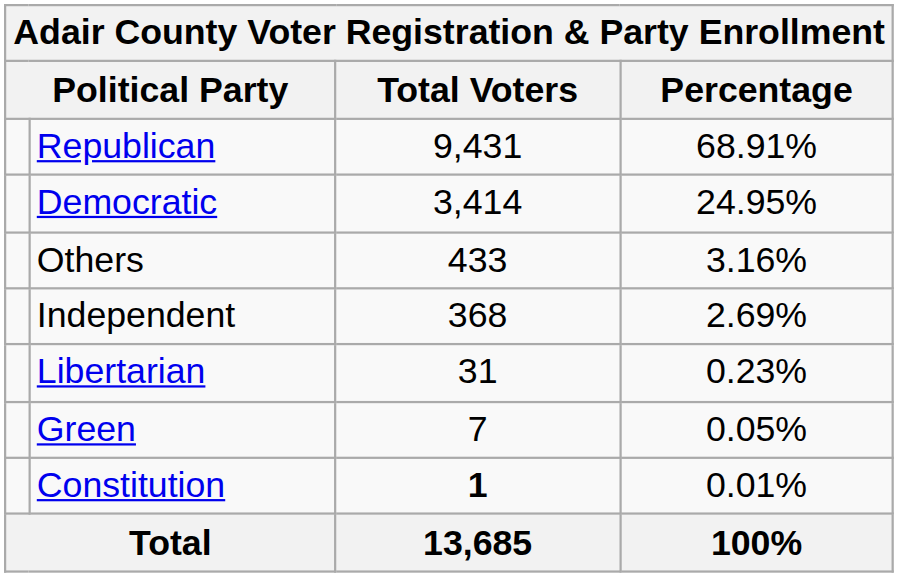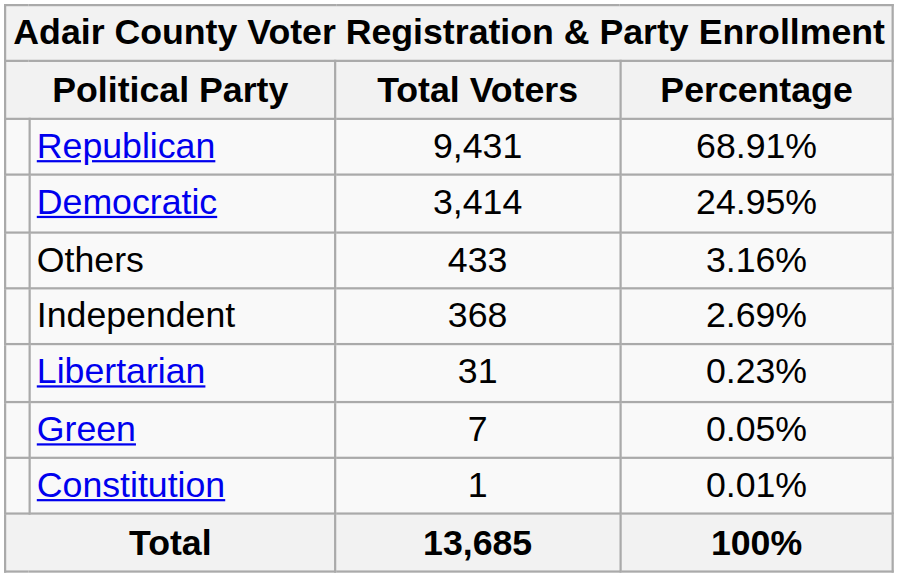(478, 485) bold -> (478, 485) normal
